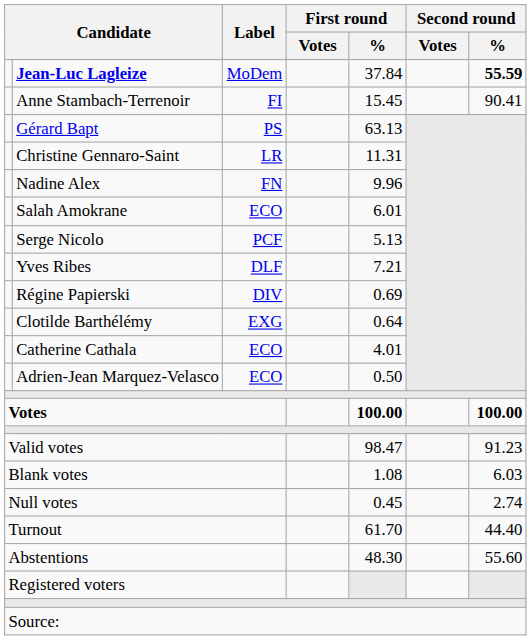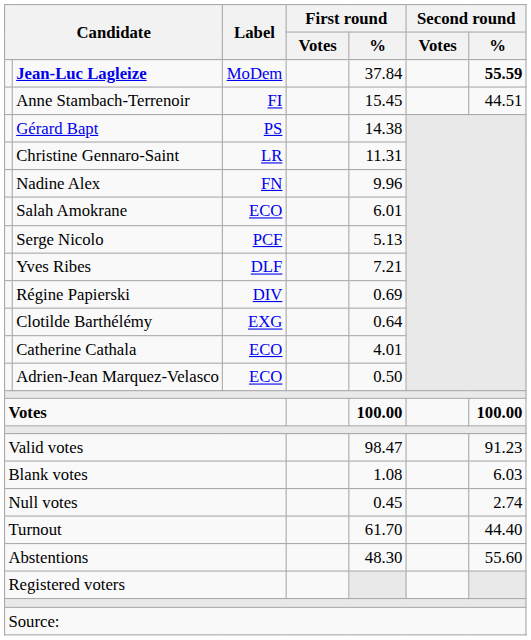(504, 101) 90.41 -> (504, 101) 44.51
(384, 128) 63.13 -> (384, 128) 14.38
